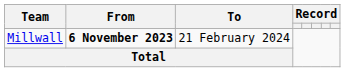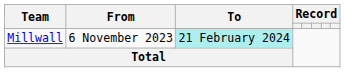(121, 38) bold -> (121, 38) normal
(234, 38) no background -> (234, 38) paleturquoise background
